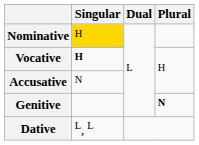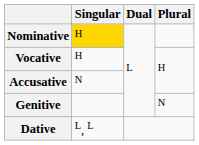(79, 59) bold -> (78, 56) normal
(161, 105) bold -> (161, 102) normal
